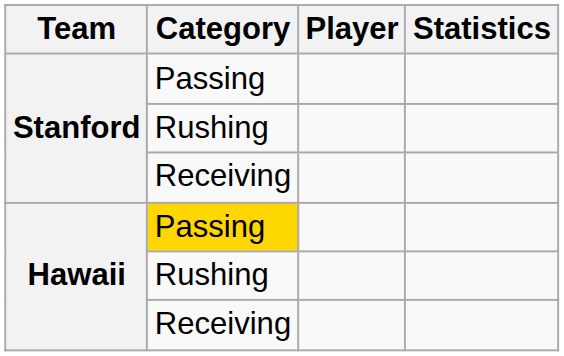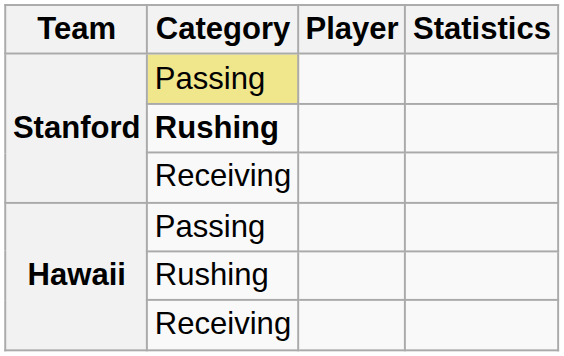(210, 78) no background -> (210, 78) khaki background
(212, 127) normal -> (217, 127) bold
(210, 226) gold background -> (210, 226) no background
